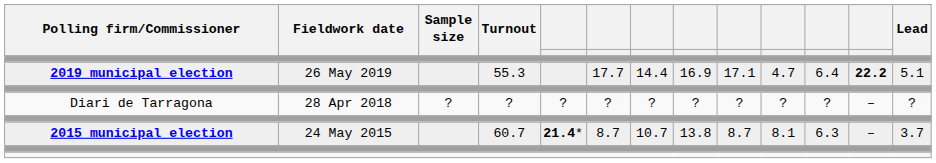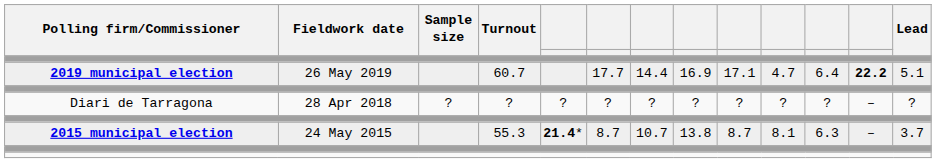(509, 74) 55.3 -> (509, 74) 60.7
(509, 134) 60.7 -> (509, 134) 55.3
